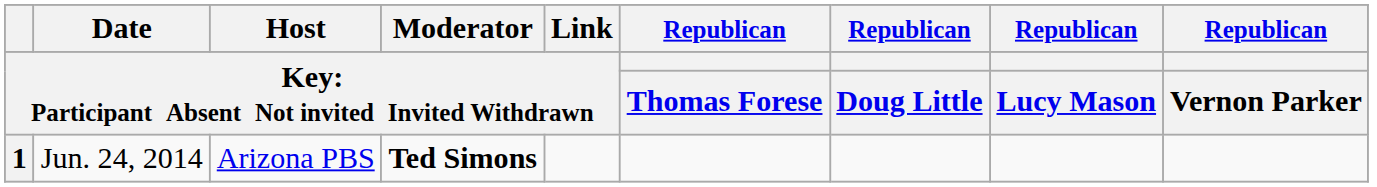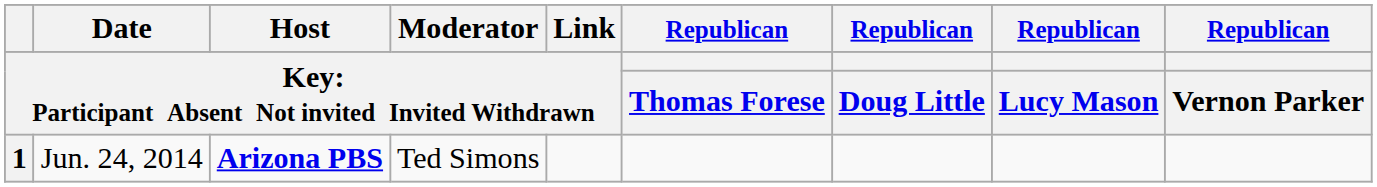(296, 157) normal -> (300, 157) bold
(463, 157) bold -> (468, 157) normal
